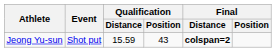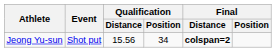(124, 40) 15.59 -> (124, 40) 15.56
(163, 40) 43 -> (163, 40) 34
